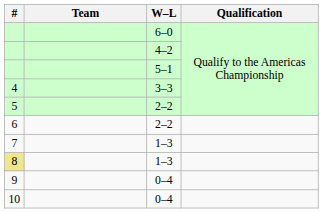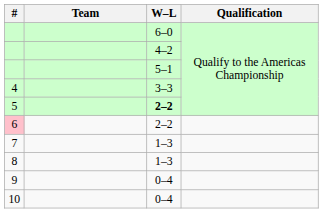(164, 106) normal -> (164, 106) bold
(14, 124) no background -> (14, 124) pink background
(14, 161) khaki background -> (14, 161) no background
